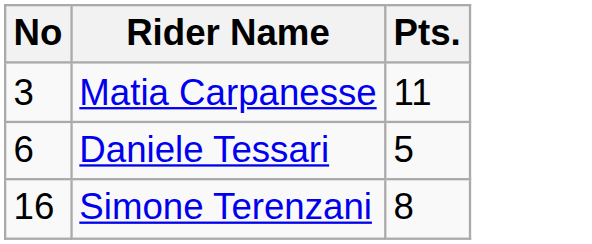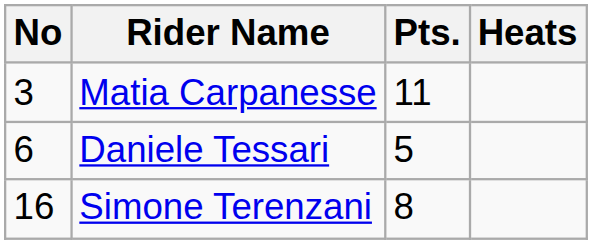+ column: (528, 33)
